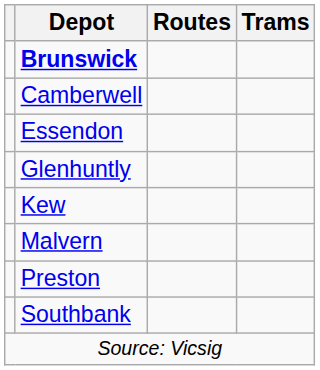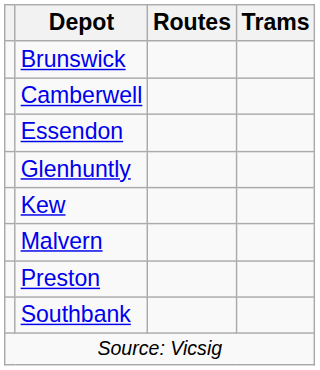(79, 59) bold -> (73, 59) normal
